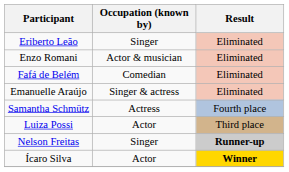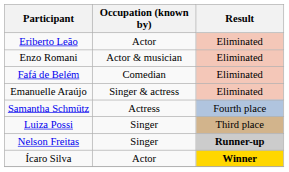(144, 41) Singer -> (144, 41) Actor
(144, 125) Actor -> (144, 125) Singer
